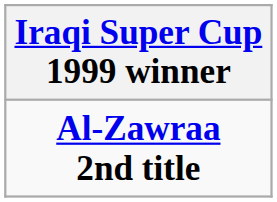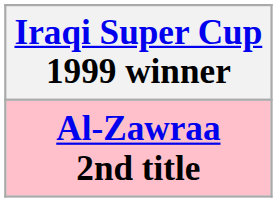(138, 147) no background -> (138, 147) pink background
